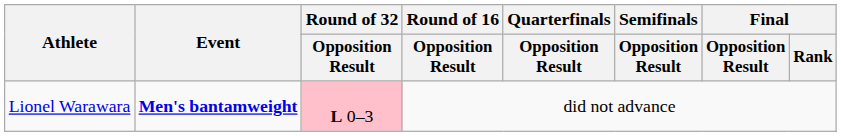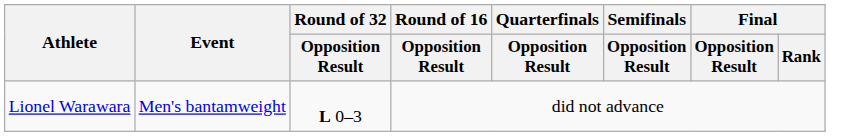(218, 106) bold -> (212, 106) normal
(352, 116) pink background -> (340, 116) no background
